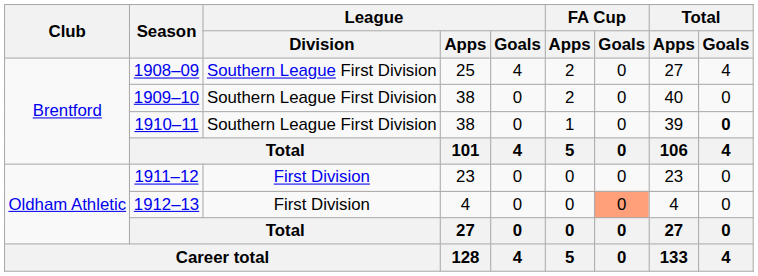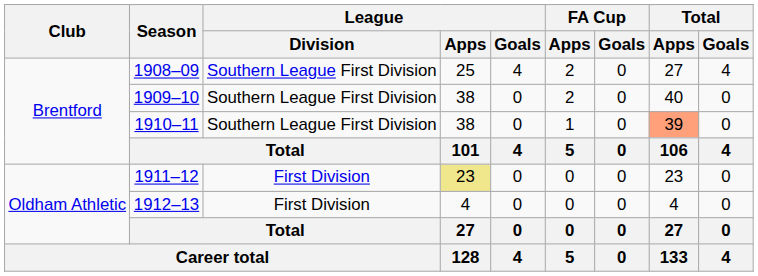(674, 124) no background -> (674, 124) lightsalmon background
(726, 124) bold -> (726, 124) normal
(465, 177) no background -> (465, 177) khaki background
(622, 204) lightsalmon background -> (622, 204) no background
